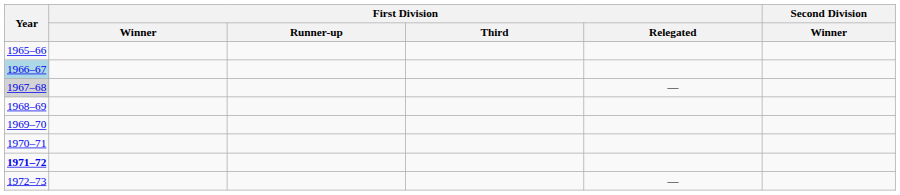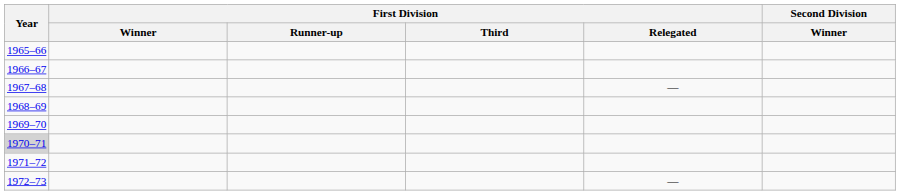(27, 69) lightblue background -> (27, 69) no background
(27, 88) lightgrey background -> (27, 88) no background
(27, 143) no background -> (27, 143) lightgrey background
(27, 162) bold -> (27, 162) normal
